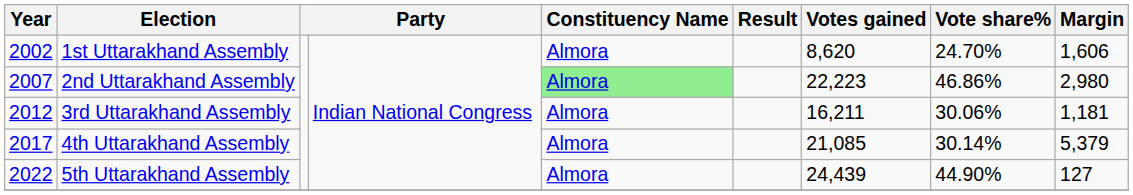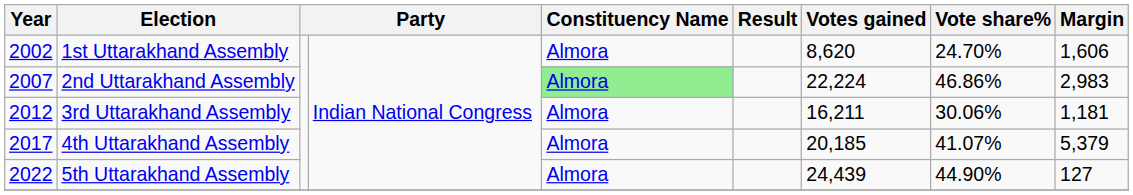(836, 81) 22,223 -> (836, 81) 22,224
(1085, 81) 2,980 -> (1085, 81) 2,983
(836, 143) 21,085 -> (836, 143) 20,185
(968, 143) 30.14% -> (968, 143) 41.07%
